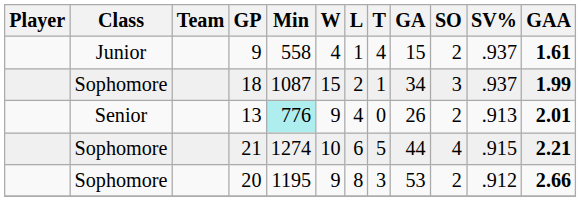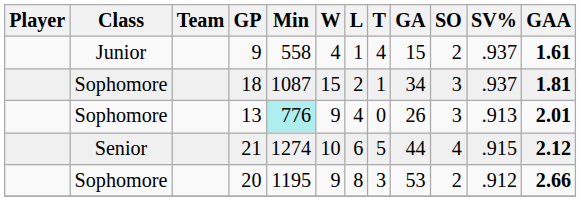(553, 84) 1.99 -> (553, 84) 1.81
(121, 116) Senior -> (121, 116) Sophomore
(457, 116) 2 -> (457, 116) 3
(121, 148) Sophomore -> (121, 148) Senior
(553, 148) 2.21 -> (553, 148) 2.12
